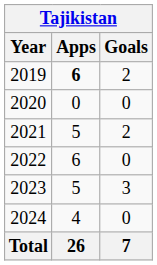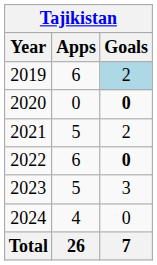(76, 75) bold -> (76, 75) normal
(126, 75) no background -> (126, 75) lightblue background
(126, 103) normal -> (126, 103) bold
(126, 160) normal -> (126, 160) bold
